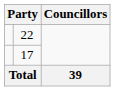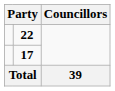(27, 34) normal -> (27, 34) bold
(27, 55) normal -> (27, 55) bold
